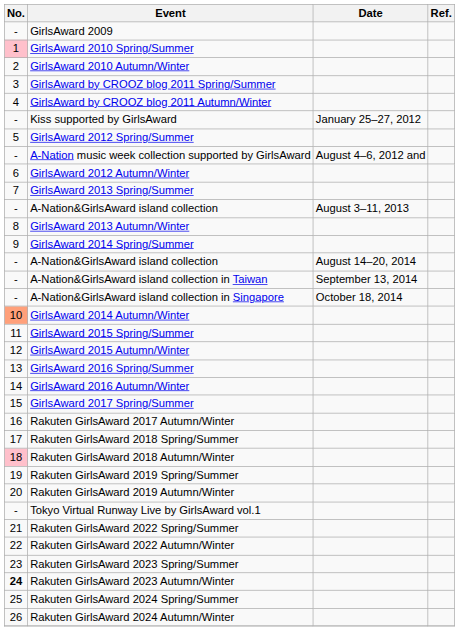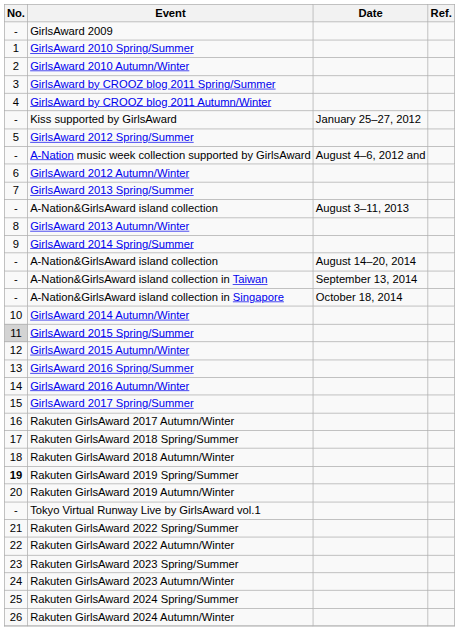(16, 48) pink background -> (16, 48) no background
(16, 315) lightsalmon background -> (16, 315) no background
(16, 333) no background -> (16, 333) lightgrey background
(16, 457) pink background -> (16, 457) no background
(16, 475) normal -> (16, 475) bold
(16, 581) bold -> (16, 581) normal
